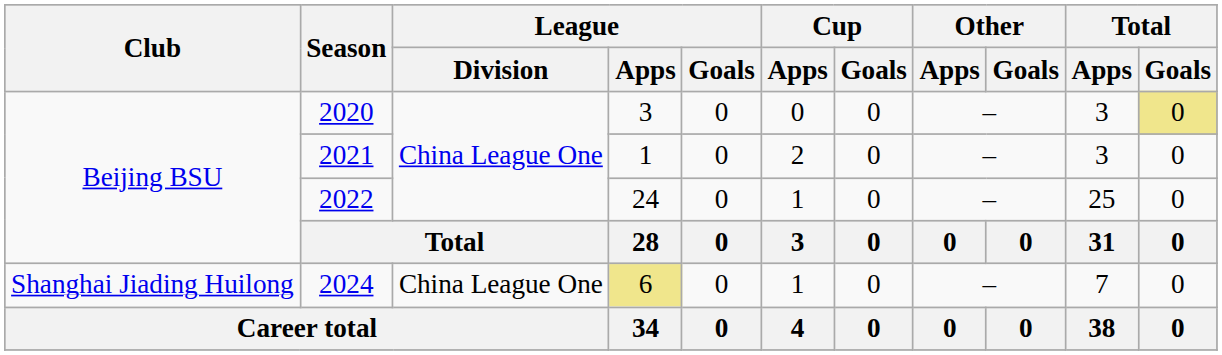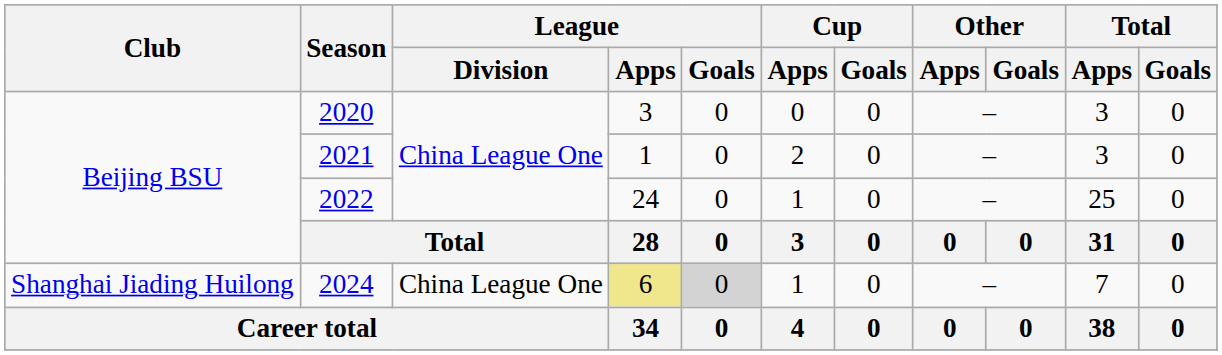(1178, 112) khaki background -> (1178, 112) no background
(722, 284) no background -> (722, 284) lightgrey background
